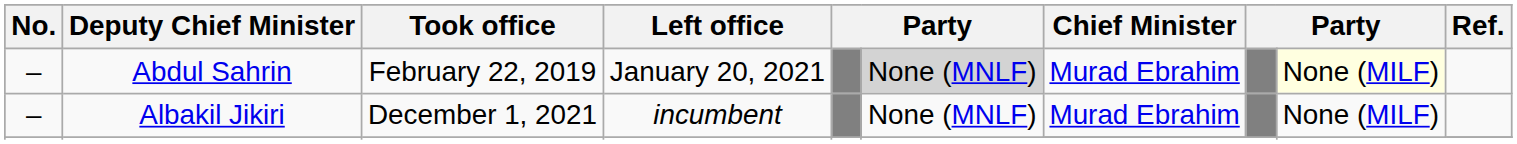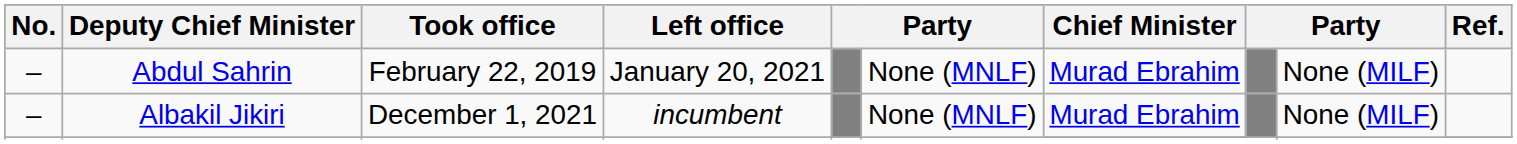(952, 70) lightgrey background -> (952, 70) no background
(1361, 70) lightyellow background -> (1361, 70) no background
